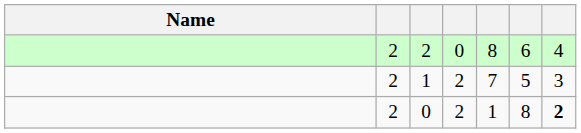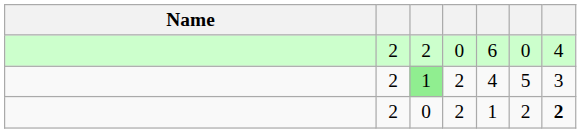(492, 50) 8 -> (492, 50) 6
(526, 50) 6 -> (526, 50) 0
(426, 81) no background -> (426, 81) lightgreen background
(492, 81) 7 -> (492, 81) 4
(526, 111) 8 -> (526, 111) 2
